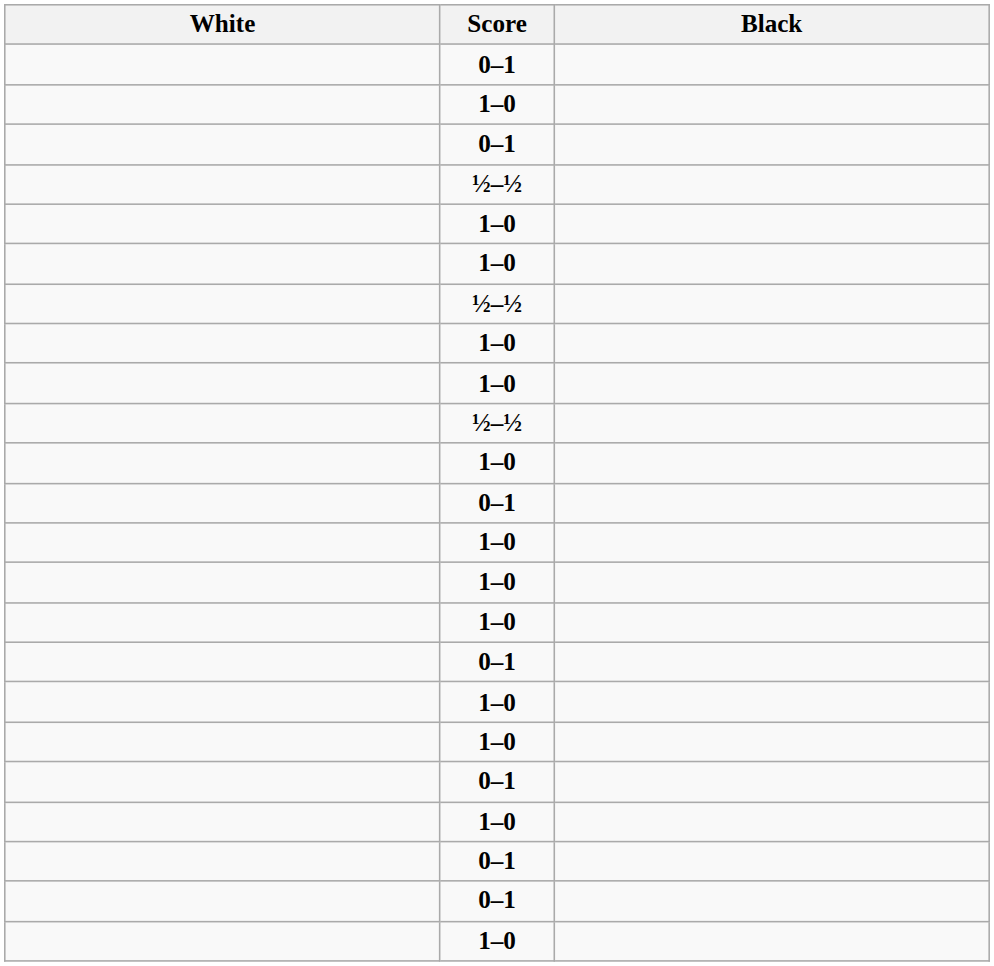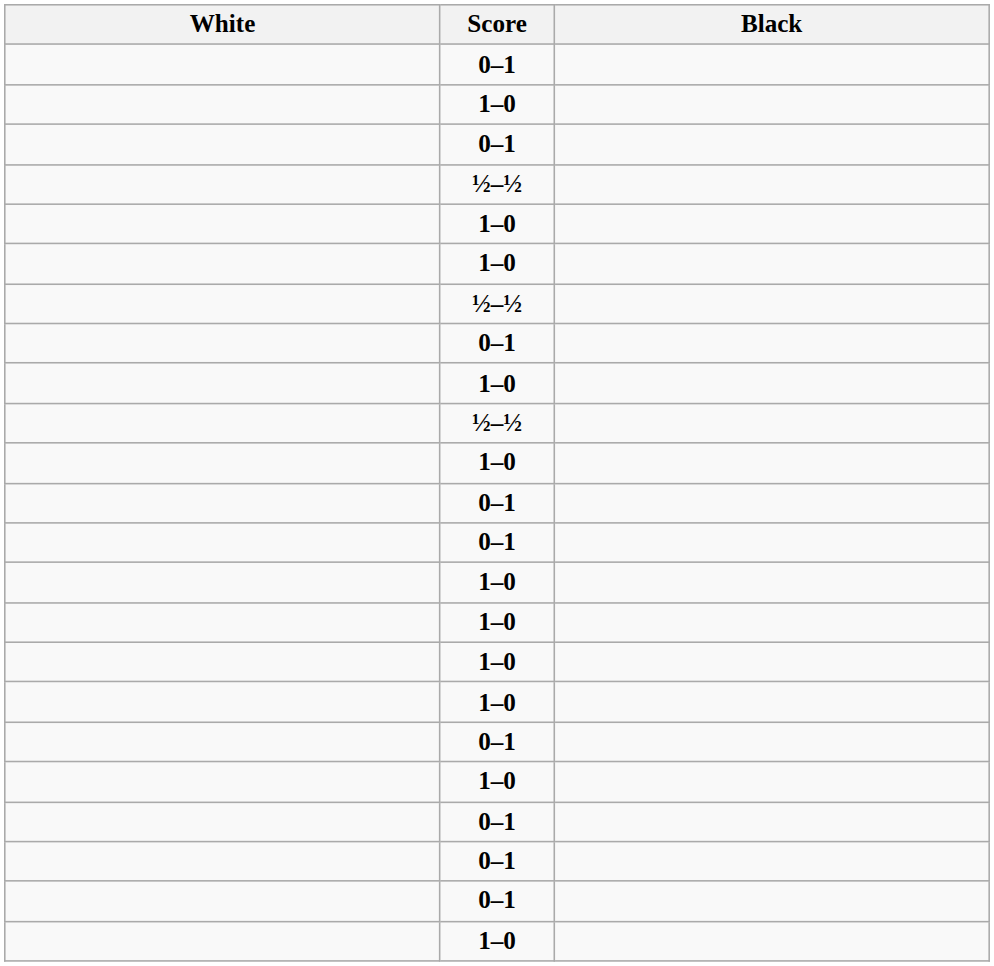(497, 343) 1–0 -> (497, 343) 0–1
(497, 542) 1–0 -> (497, 542) 0–1
(497, 661) 0–1 -> (497, 661) 1–0
(497, 741) 1–0 -> (497, 741) 0–1
(497, 781) 0–1 -> (497, 781) 1–0
(497, 821) 1–0 -> (497, 821) 0–1
